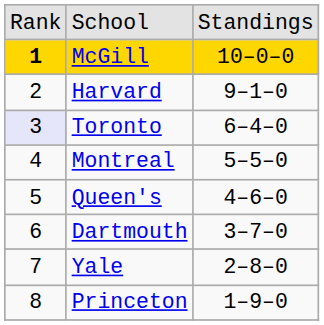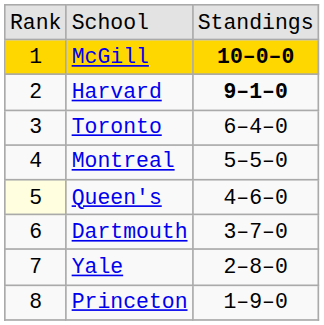(36, 57) bold -> (36, 57) normal
(256, 57) normal -> (256, 57) bold
(256, 92) normal -> (256, 92) bold
(36, 127) lavender background -> (36, 127) no background
(36, 197) no background -> (36, 197) lightyellow background
